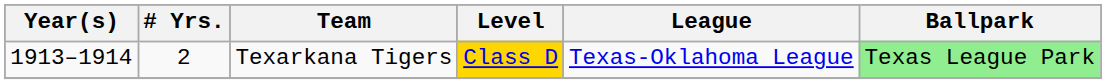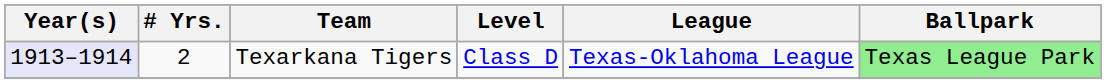(71, 60) no background -> (71, 60) lavender background
(511, 60) gold background -> (511, 60) no background
